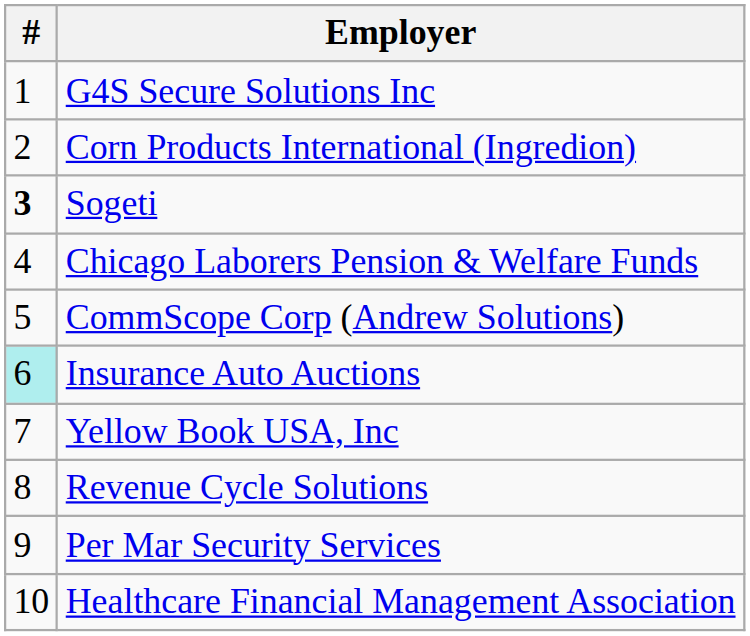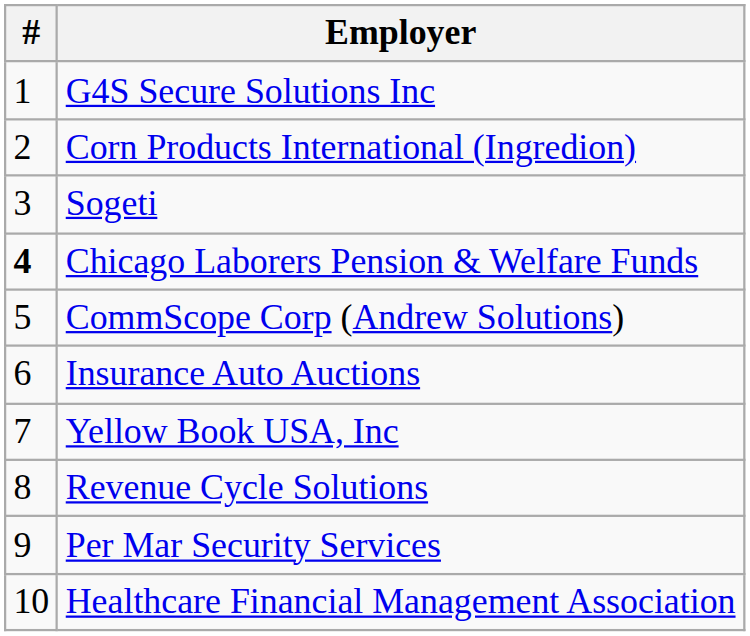(22, 203) bold -> (22, 203) normal
(22, 260) normal -> (22, 260) bold
(22, 373) paleturquoise background -> (22, 373) no background
